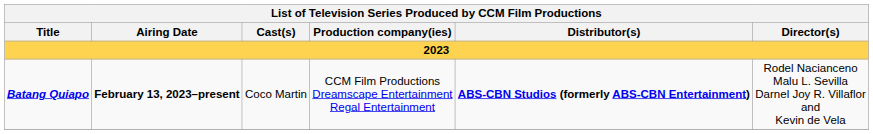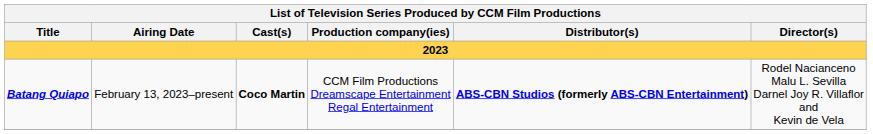(167, 94) bold -> (164, 94) normal
(276, 94) normal -> (272, 94) bold
